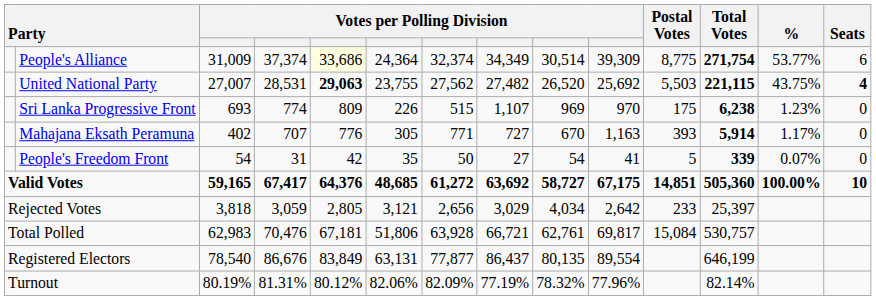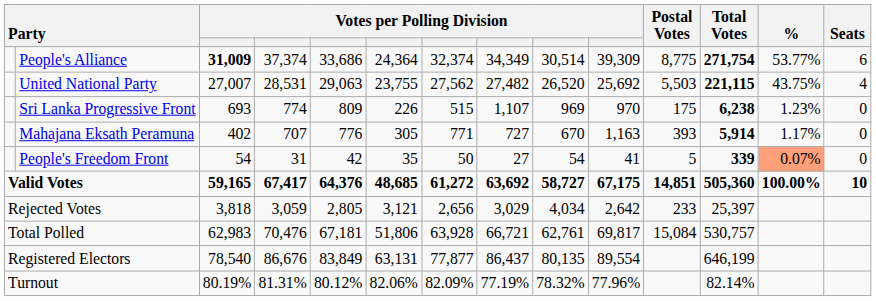(230, 59) normal -> (230, 59) bold
(341, 59) lightyellow background -> (341, 59) no background
(341, 84) bold -> (341, 84) normal
(863, 84) bold -> (863, 84) normal
(800, 158) no background -> (800, 158) lightsalmon background
